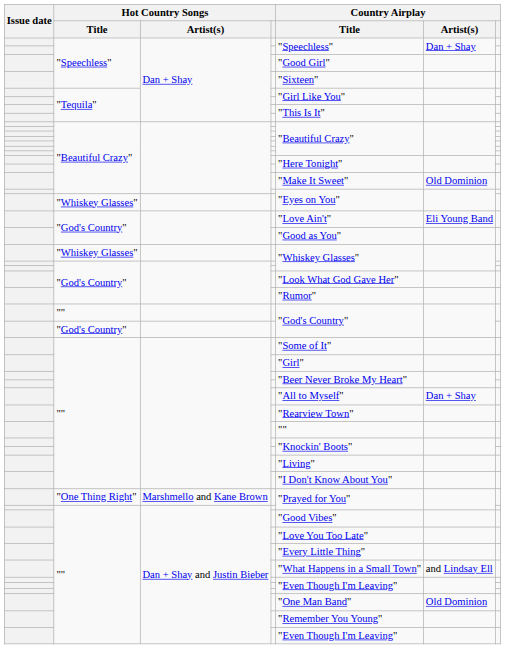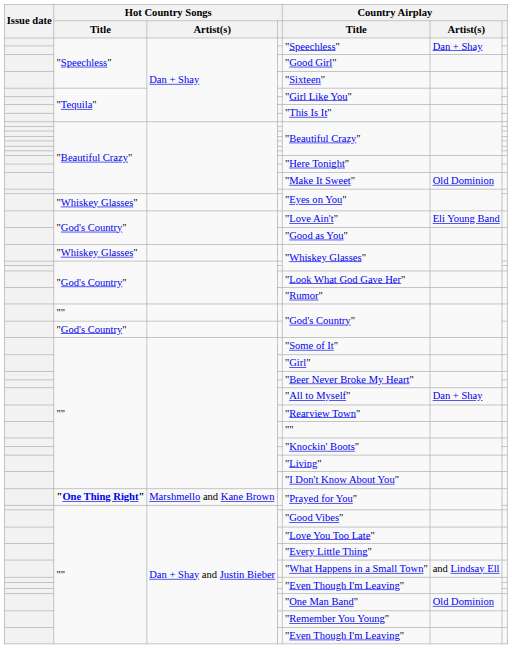(97, 496) normal -> (100, 496) bold
